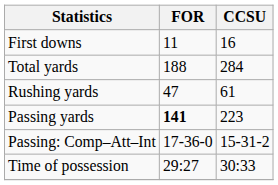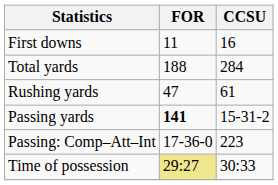(232, 117) 223 -> (245, 117) 15-31-2
(245, 141) 15-31-2 -> (232, 141) 223
(181, 166) no background -> (181, 166) khaki background
